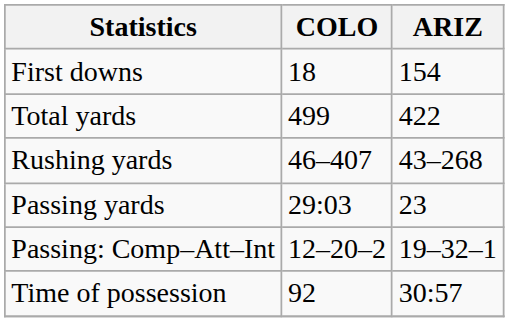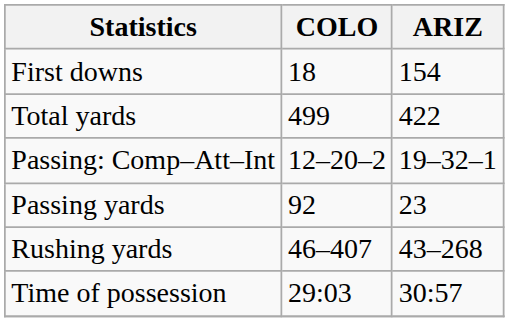rows swapped: (92, 159) <-> (143, 248)
(320, 204) 29:03 -> (302, 204) 92
(302, 293) 92 -> (320, 293) 29:03
